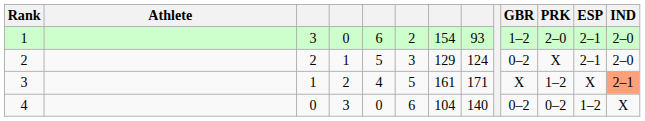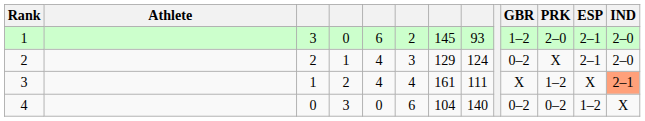(445, 37) 154 -> (445, 37) 145
(379, 60) 5 -> (379, 60) 4
(412, 82) 5 -> (412, 82) 4
(478, 82) 171 -> (478, 82) 111
